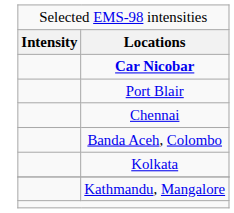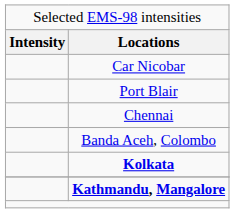(155, 66) bold -> (149, 66) normal
(155, 164) normal -> (149, 164) bold
(155, 188) normal -> (149, 188) bold
